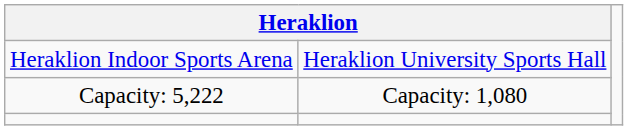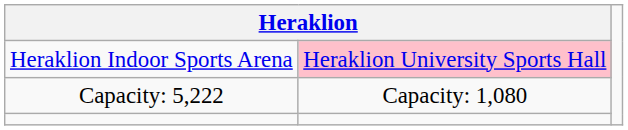(455, 58) no background -> (455, 58) pink background
